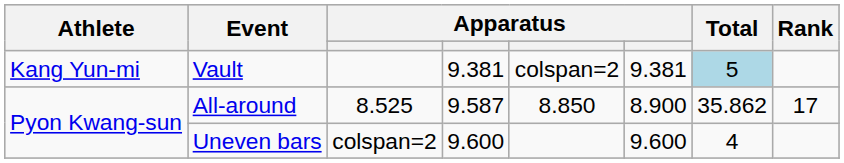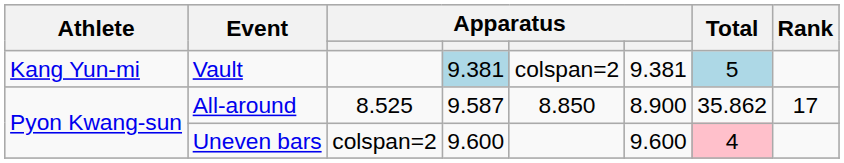(476, 69) no background -> (476, 69) lightblue background
(732, 141) no background -> (732, 141) pink background
